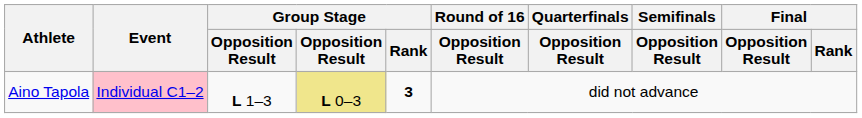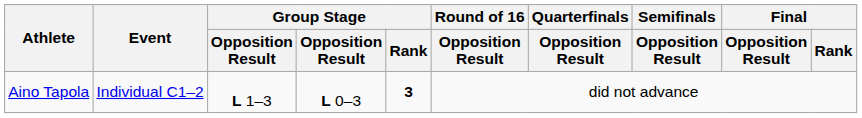(150, 92) pink background -> (150, 92) no background
(341, 101) khaki background -> (341, 101) no background
